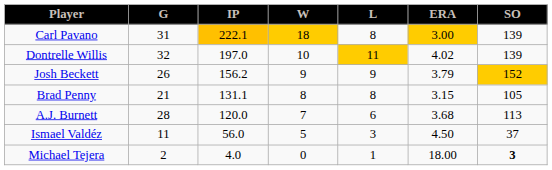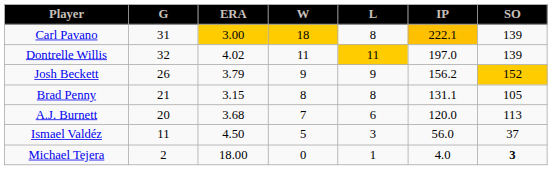columns swapped: (233, 14) <-> (443, 14)
(303, 54) 10 -> (303, 54) 11
(163, 114) 28 -> (163, 114) 20
